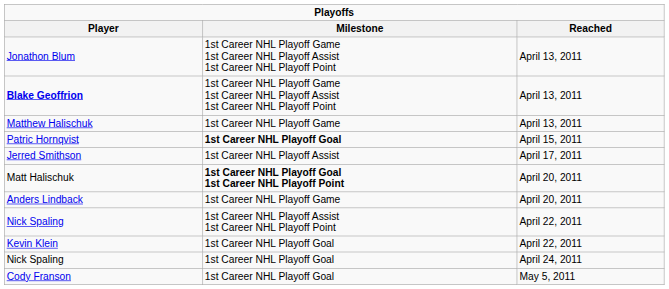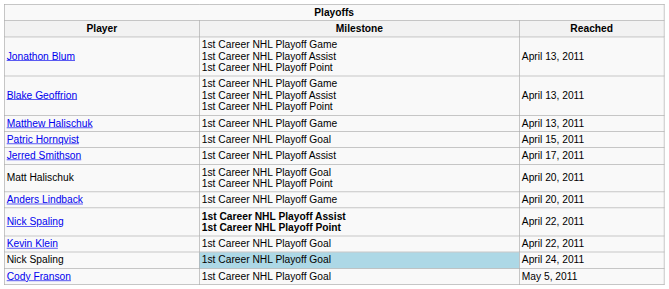(45, 95) bold -> (42, 95) normal
(273, 139) bold -> (266, 139) normal
(274, 178) bold -> (267, 178) normal
(272, 222) normal -> (274, 222) bold
(269, 260) no background -> (266, 260) lightblue background
